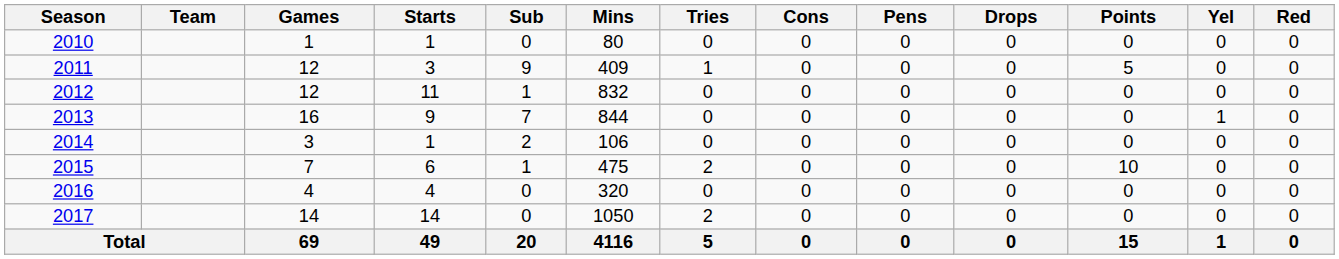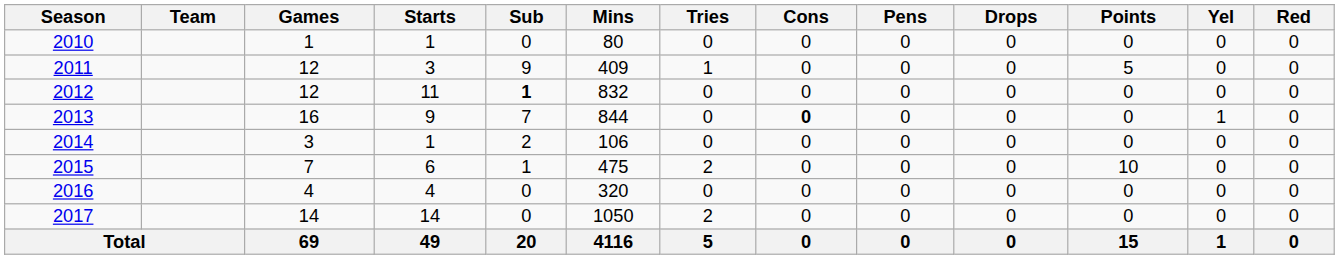(526, 92) normal -> (526, 92) bold
(806, 116) normal -> (806, 116) bold
